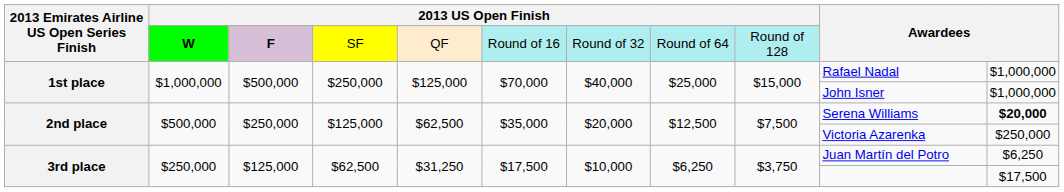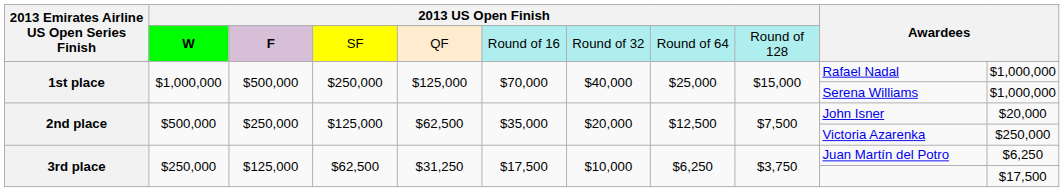(853, 93) John Isner -> (870, 93) Serena Williams
(870, 114) Serena Williams -> (853, 114) John Isner
(1023, 114) bold -> (1023, 114) normal
